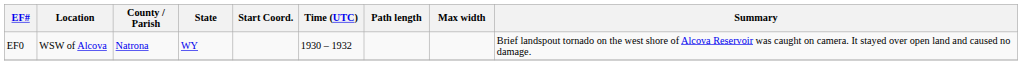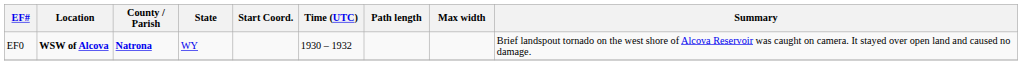(73, 46) normal -> (74, 46) bold
(132, 46) normal -> (134, 46) bold
